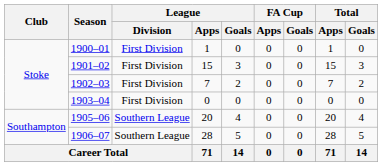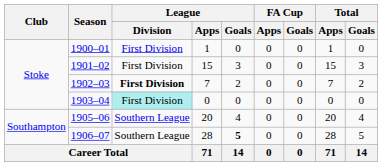(152, 83) normal -> (152, 83) bold
(152, 100) no background -> (152, 100) paleturquoise background
(238, 135) normal -> (238, 135) bold
